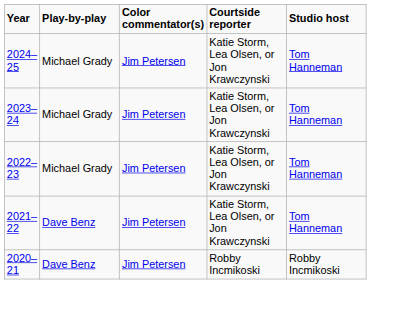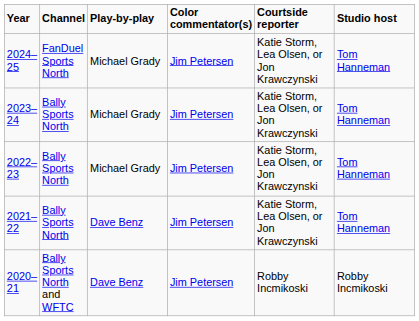+ column: (64, 19)
